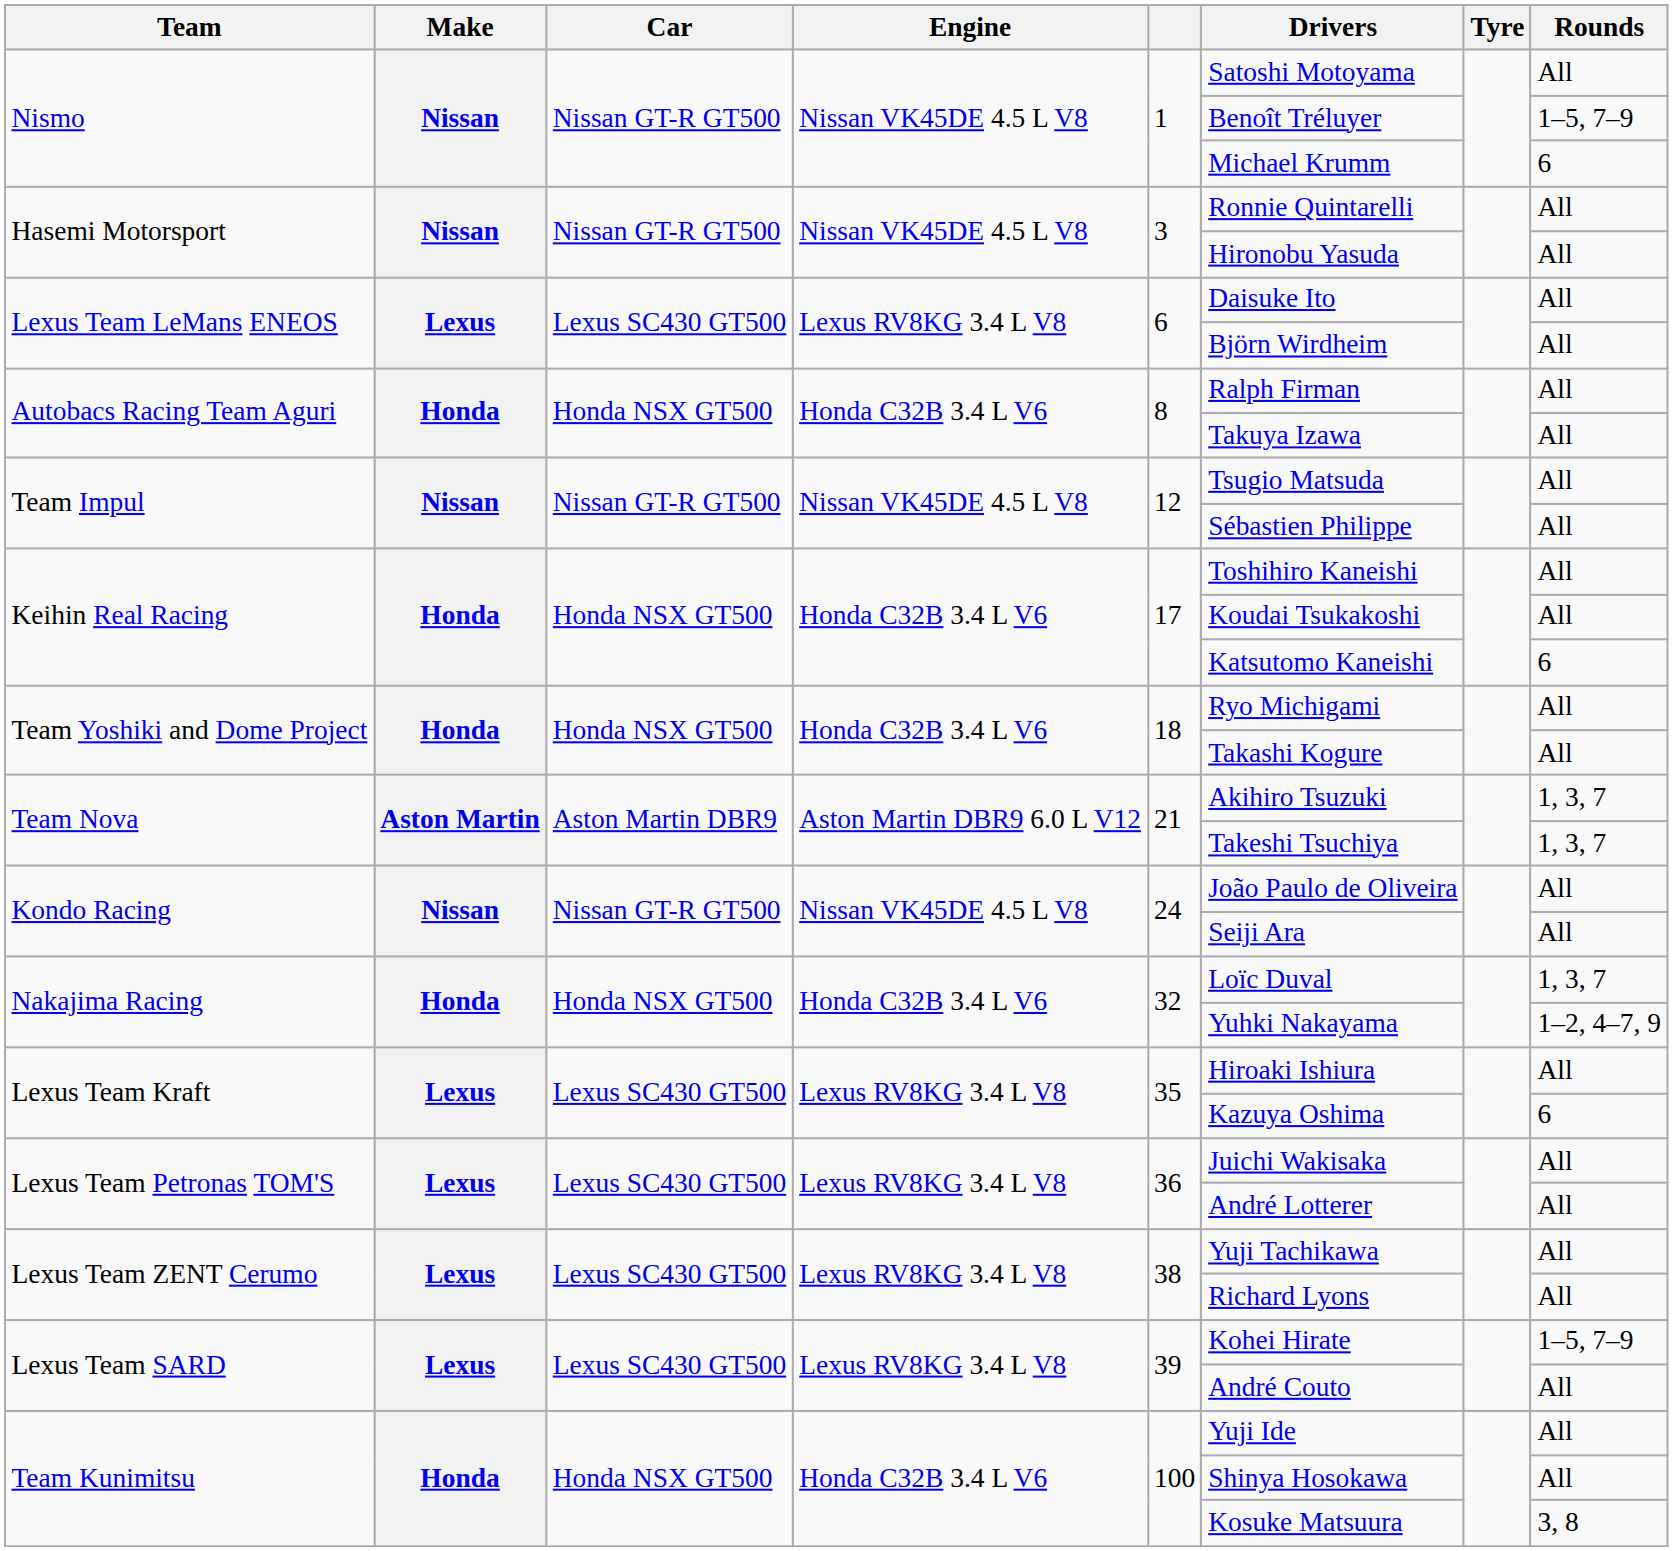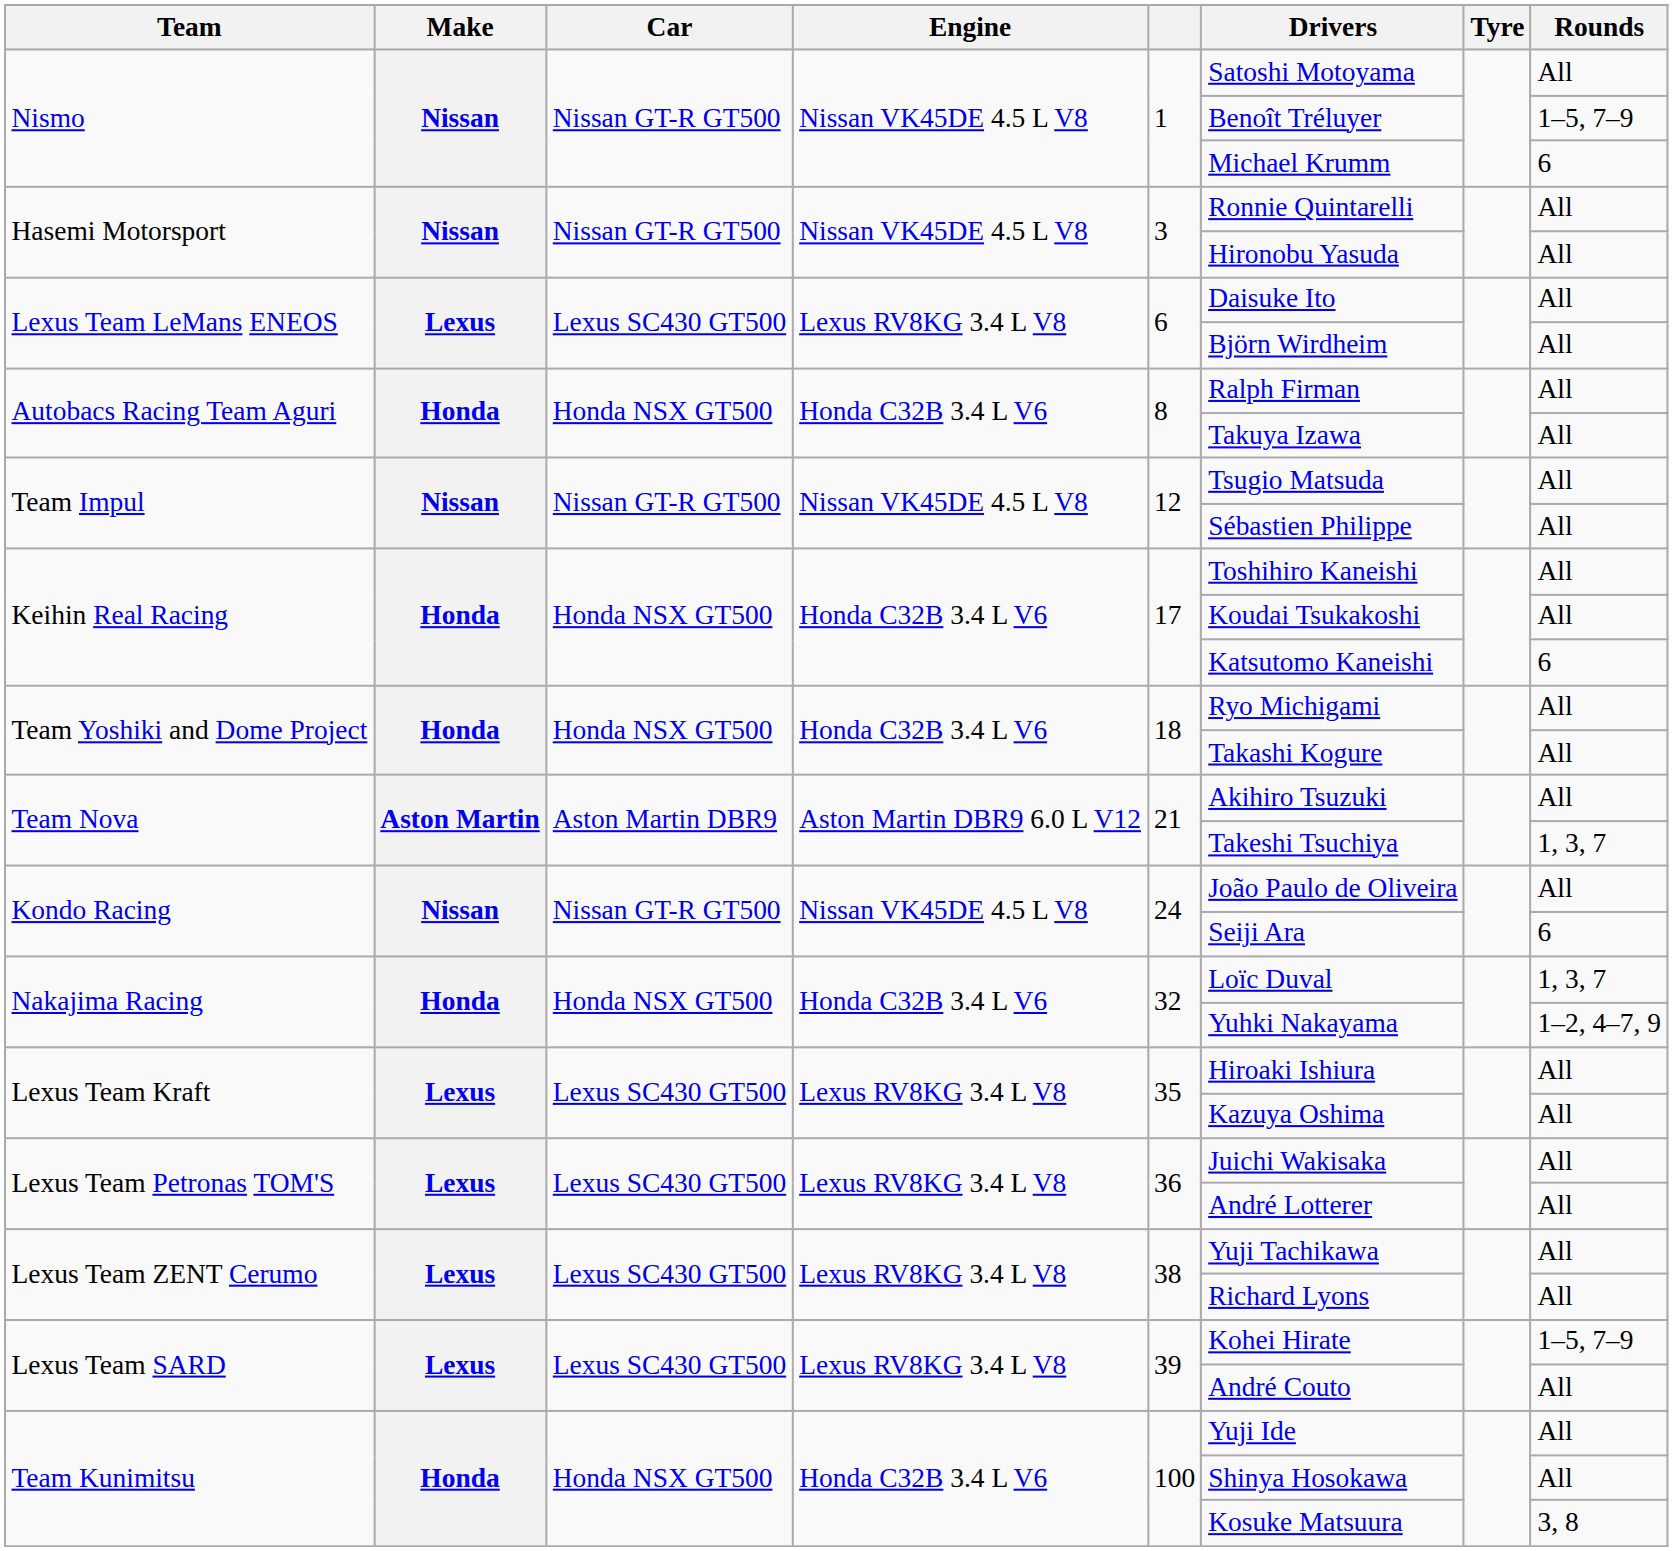(1572, 797) 1, 3, 7 -> (1555, 797) All
(1555, 933) All -> (1544, 933) 6
(1544, 1114) 6 -> (1555, 1114) All
